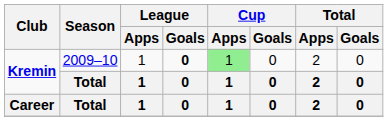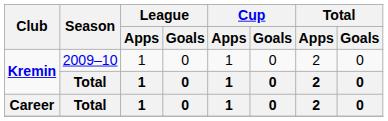(185, 60) bold -> (185, 60) normal
(229, 60) lightgreen background -> (229, 60) no background
